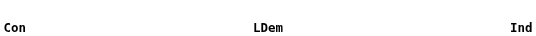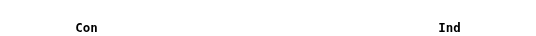- column: (268, 9)
